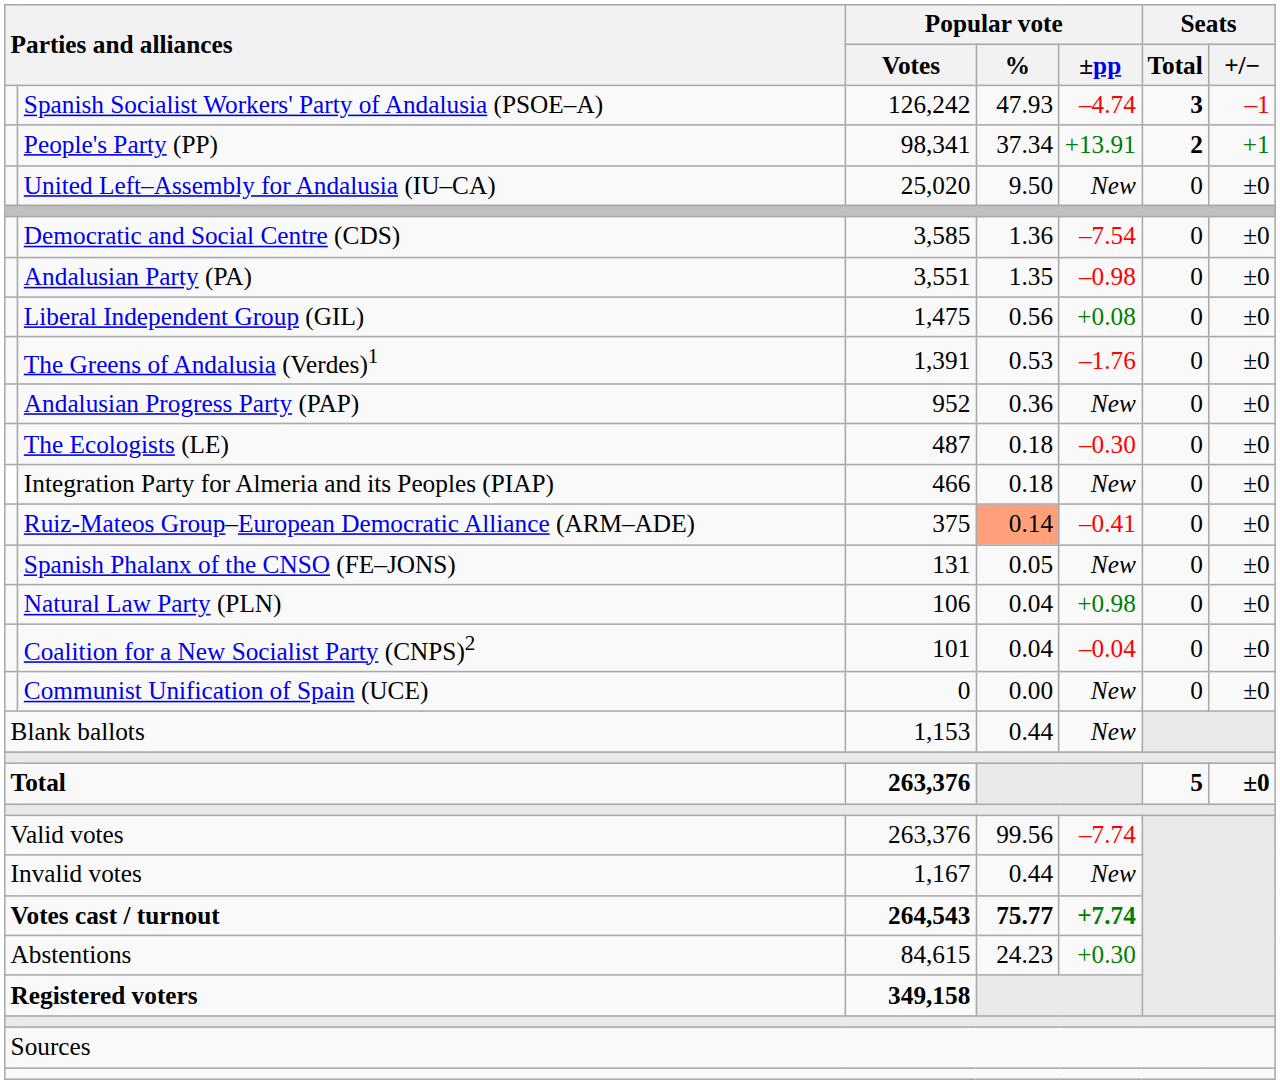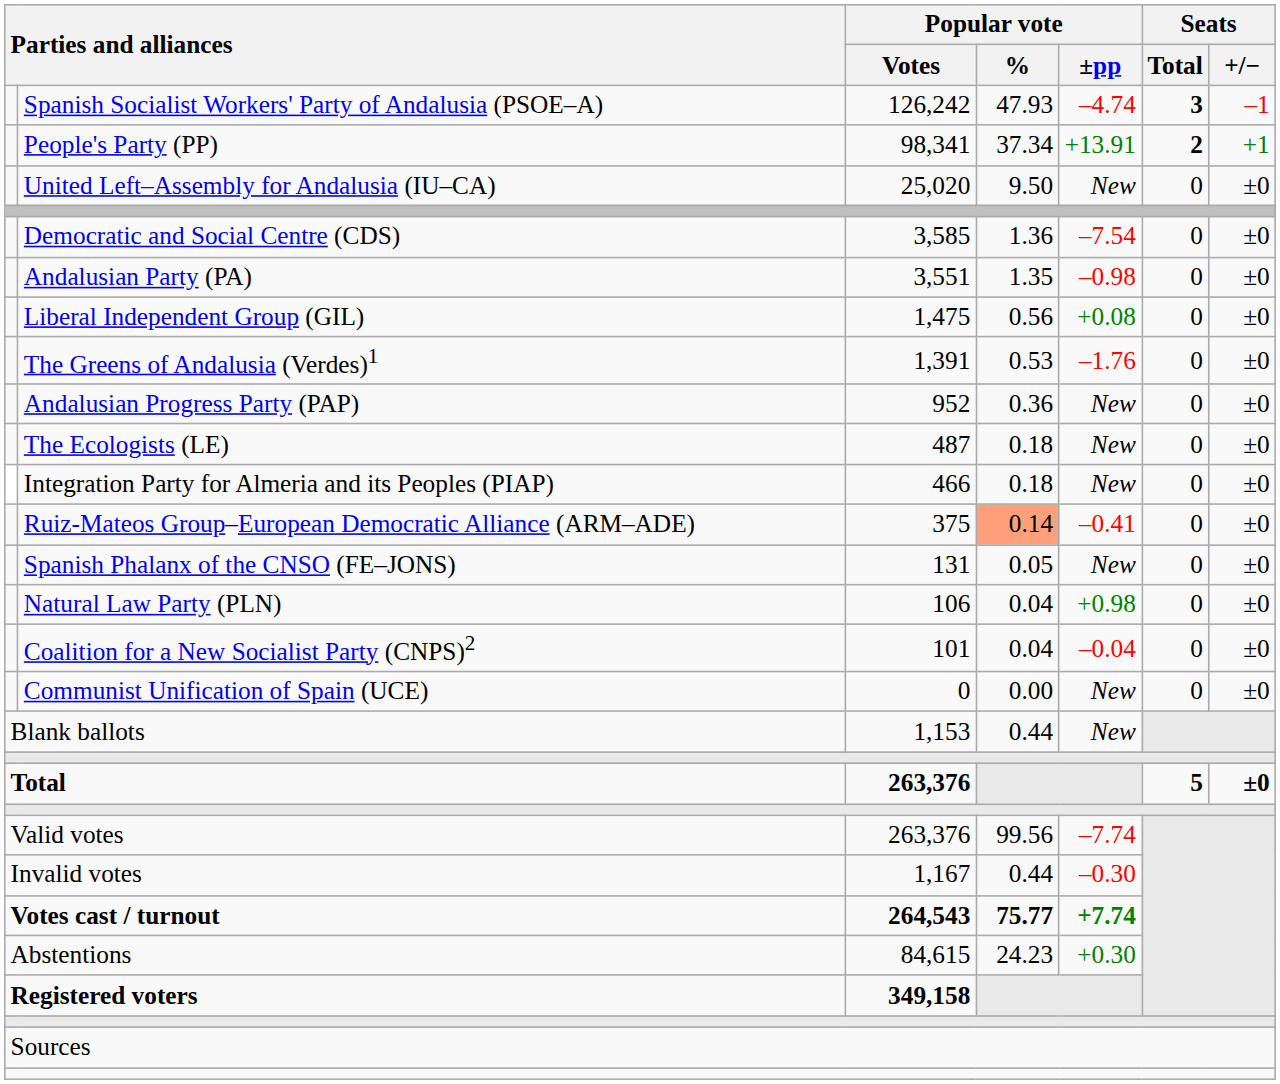(1107, 443) –0.30 -> (1113, 443) New
(1113, 875) New -> (1107, 875) –0.30
